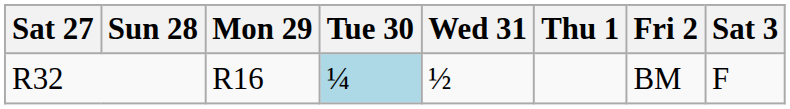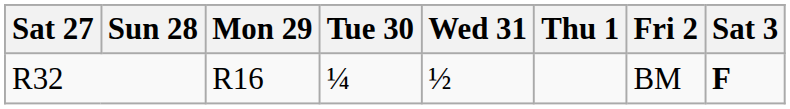(338, 77) lightblue background -> (338, 77) no background
(721, 77) normal -> (722, 77) bold
